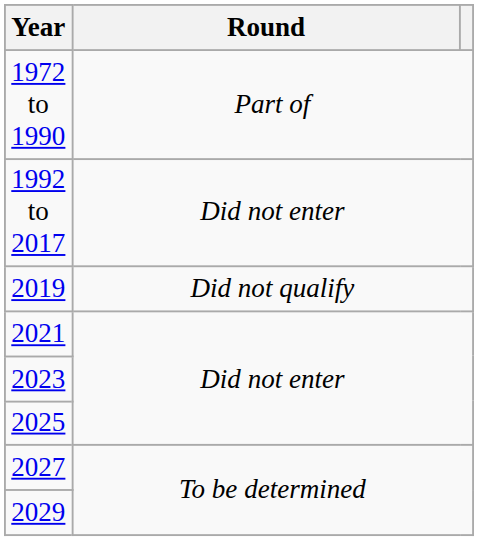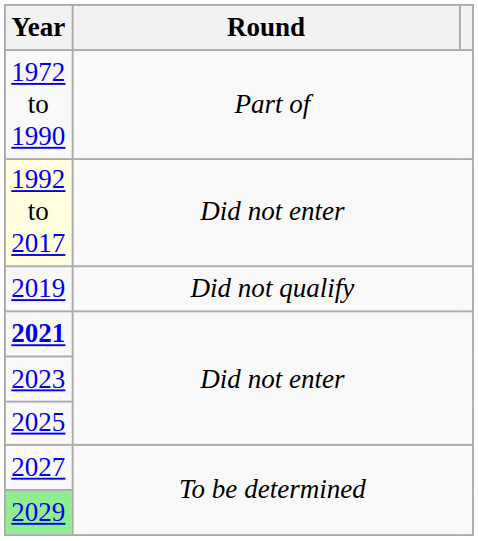(38, 212) no background -> (38, 212) lightyellow background
(38, 333) normal -> (38, 333) bold
(38, 512) no background -> (38, 512) lightgreen background
